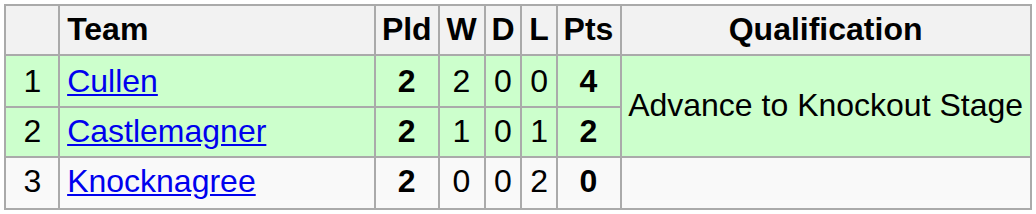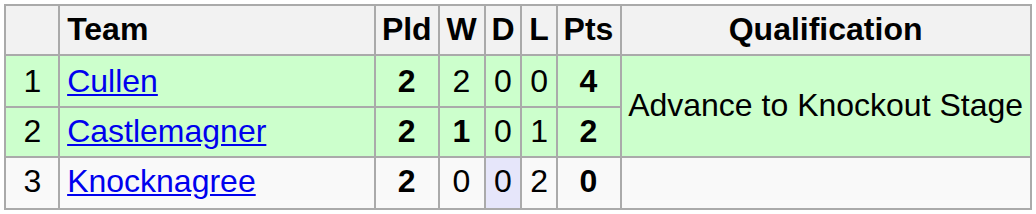(462, 131) normal -> (462, 131) bold
(503, 182) no background -> (503, 182) lavender background
